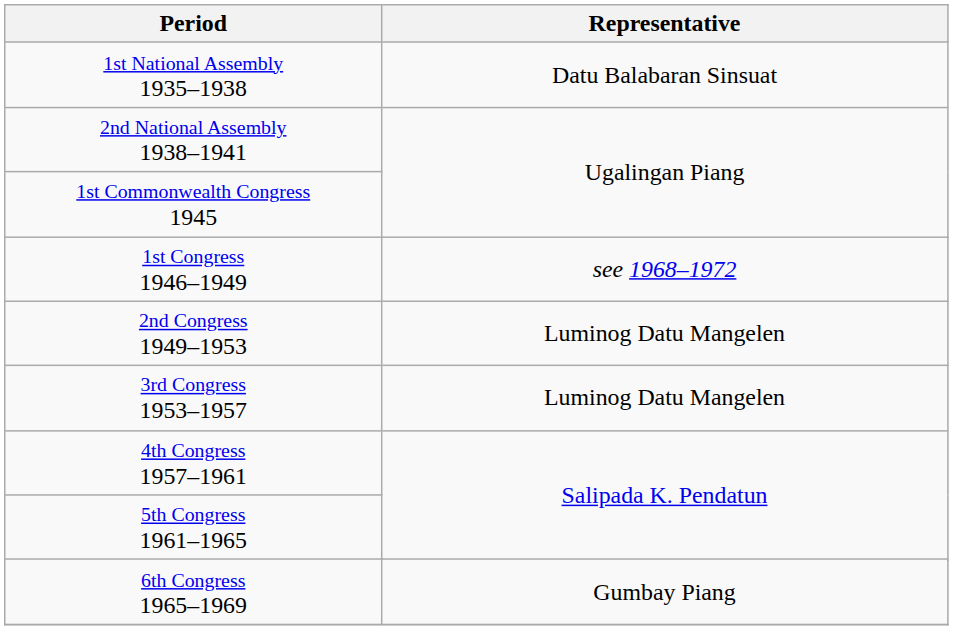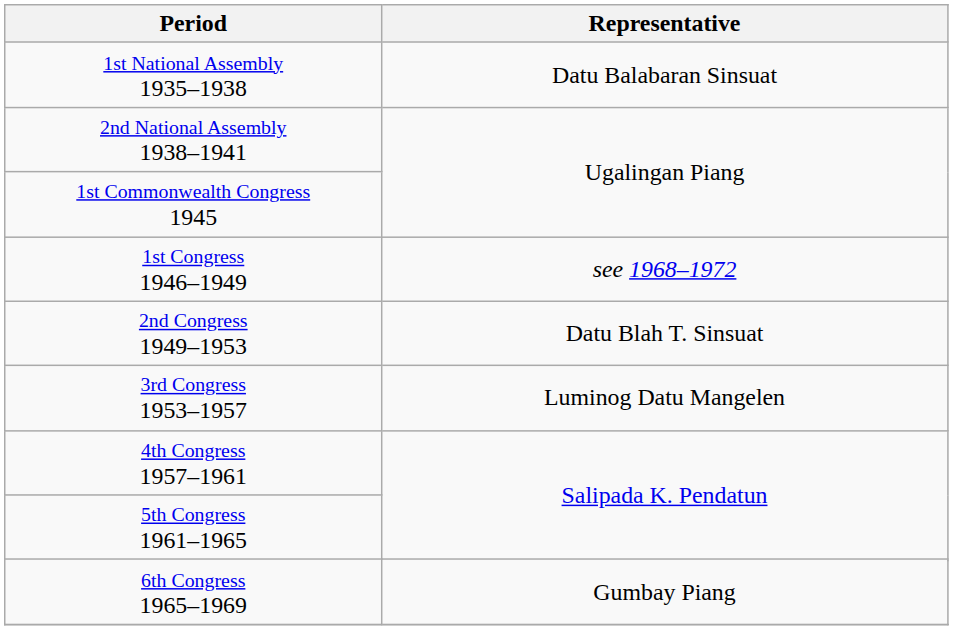(665, 333) Luminog Datu Mangelen -> (665, 333) Datu Blah T. Sinsuat
